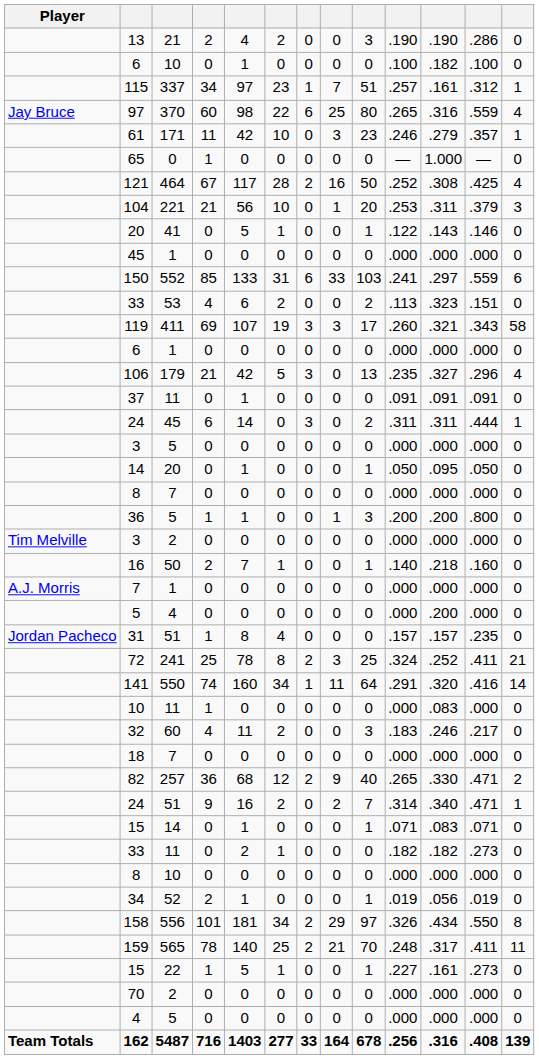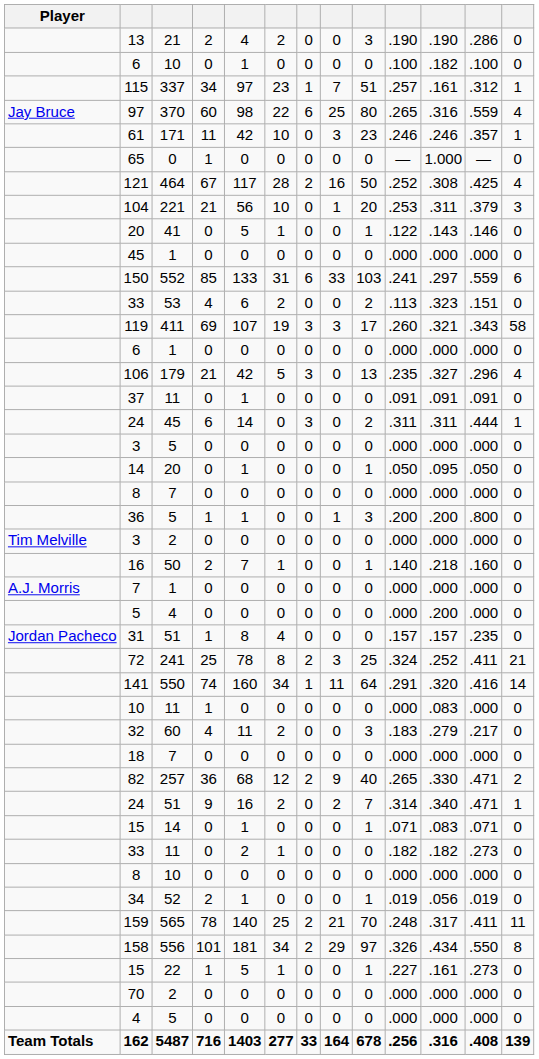(443, 135) .279 -> (443, 135) .246
(443, 732) .246 -> (443, 732) .279
rows swapped: (136, 946) <-> (136, 922)
